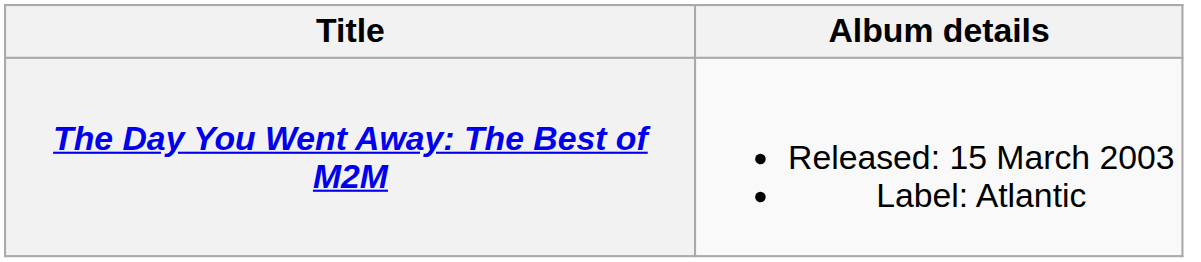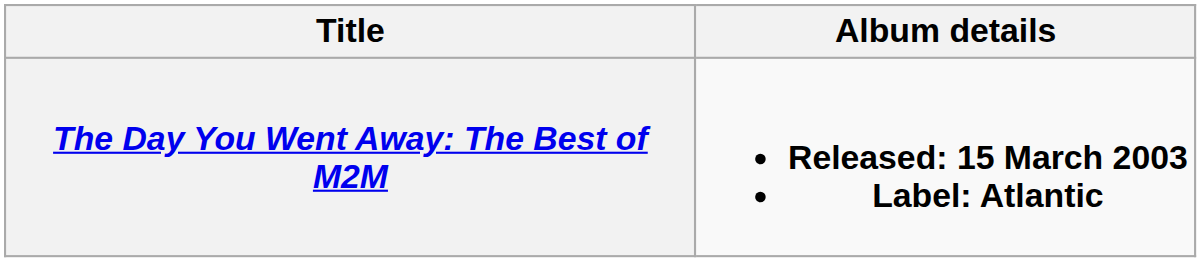(939, 176) normal -> (946, 176) bold
